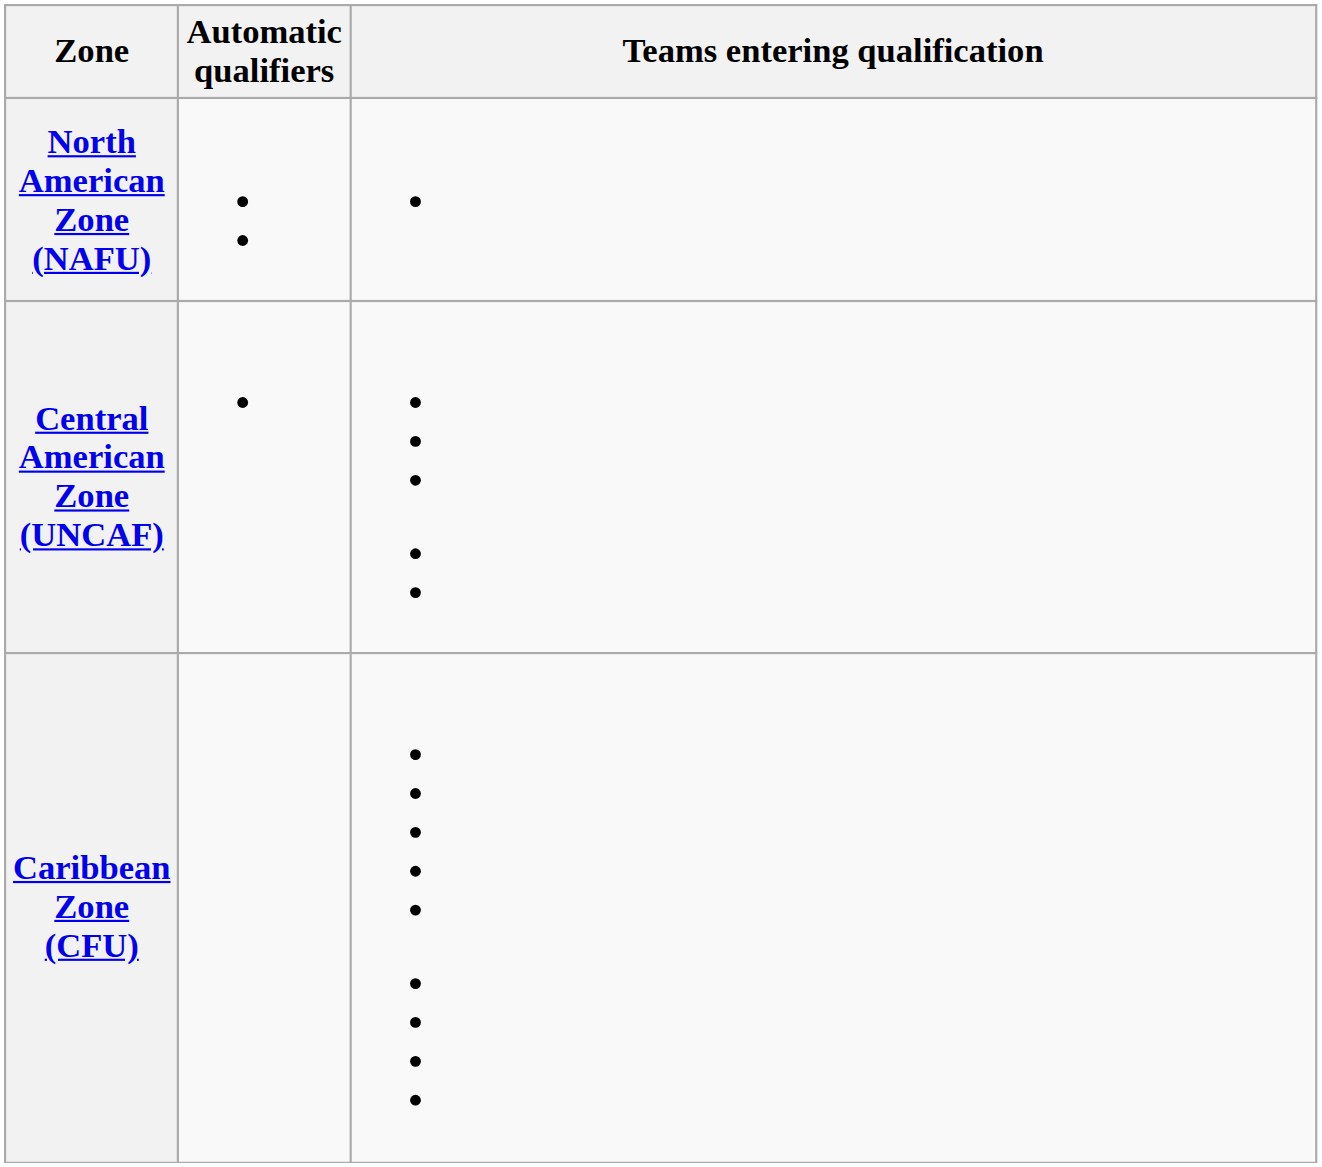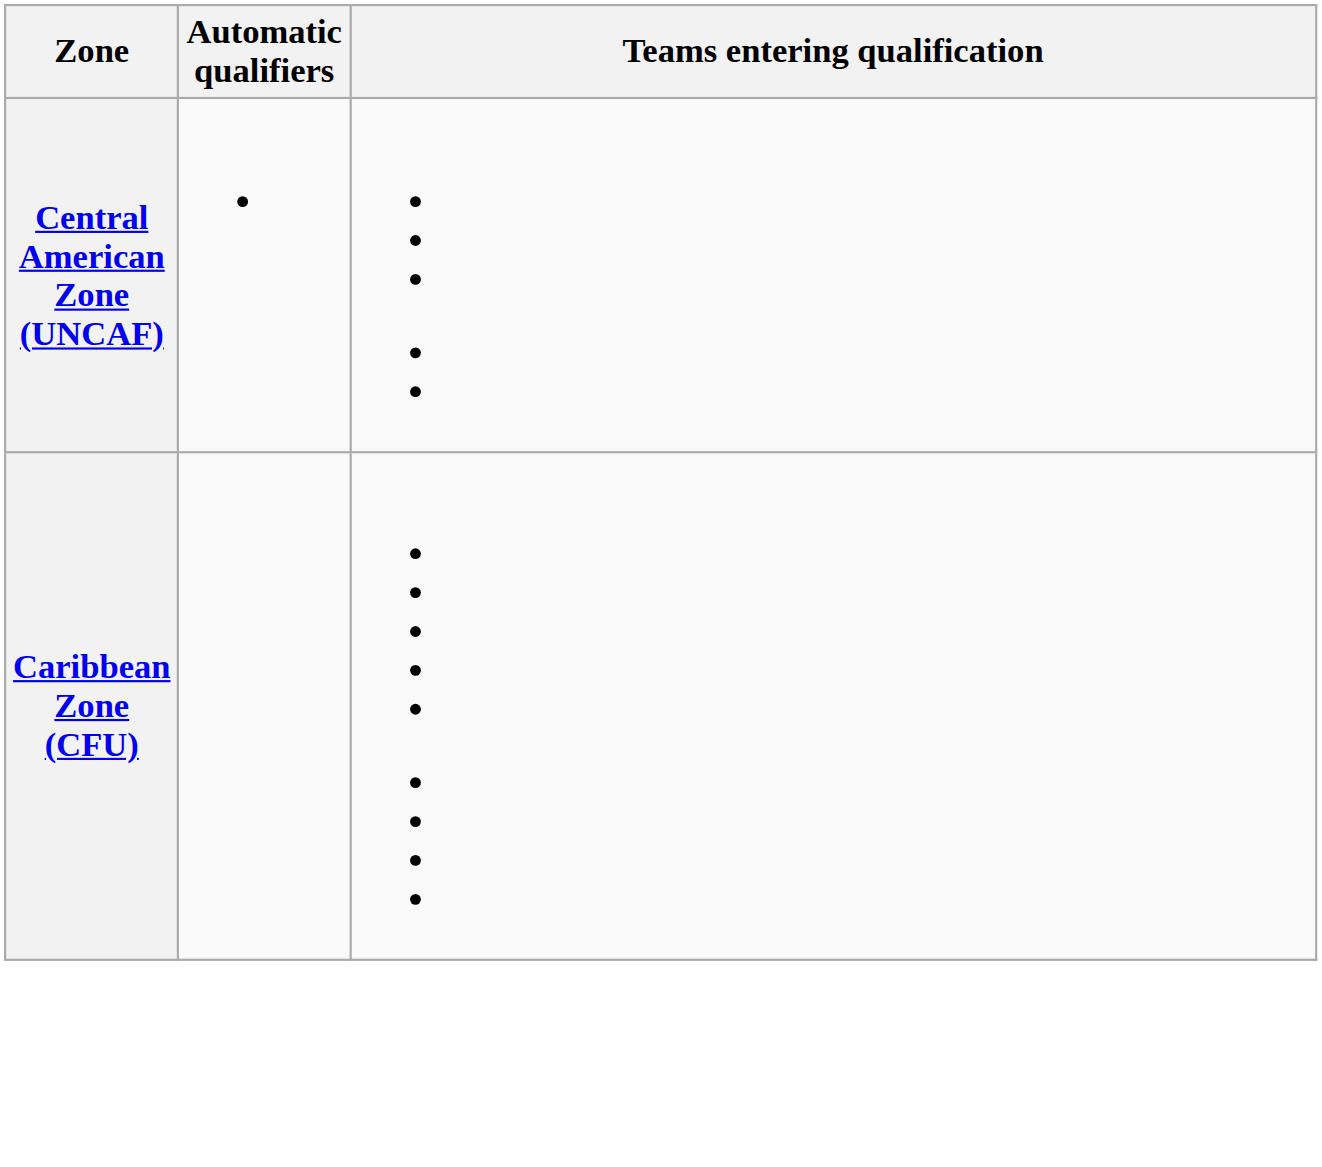- row: (92, 199)
